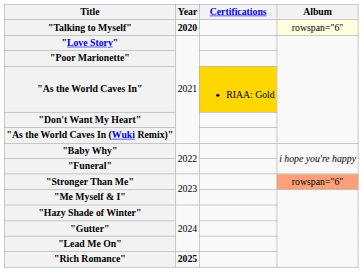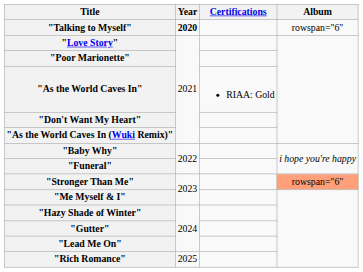(318, 27) lightyellow background -> (318, 27) no background
(238, 95) gold background -> (238, 95) no background
(187, 259) bold -> (187, 259) normal
